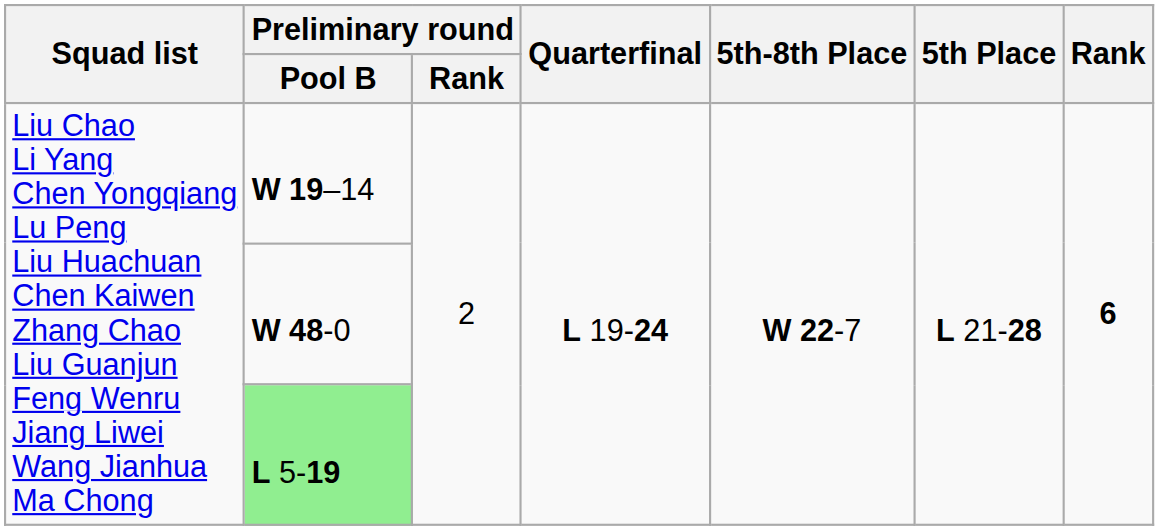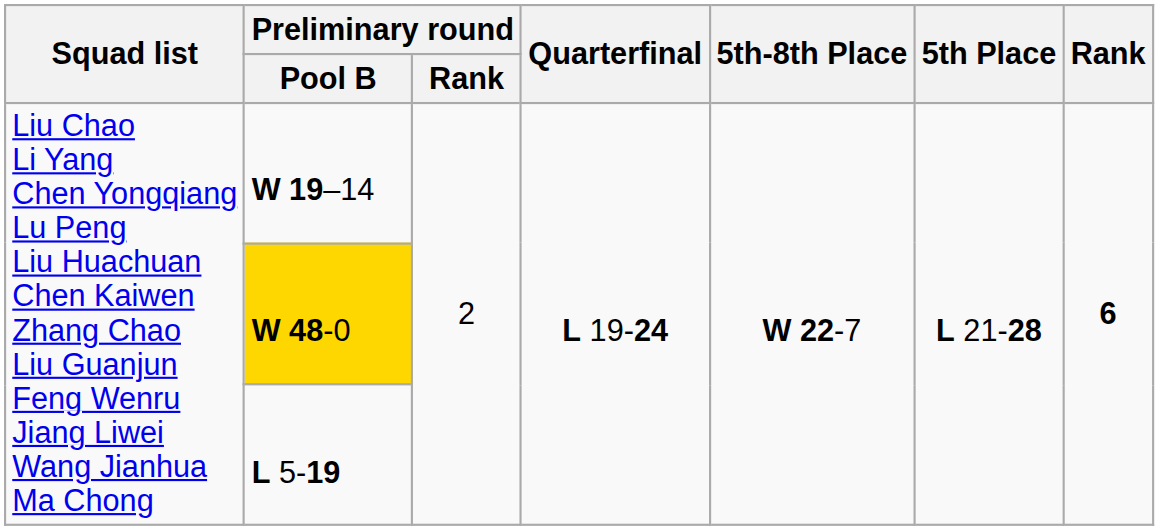(301, 331) no background -> (301, 331) gold background
(296, 472) lightgreen background -> (296, 472) no background
